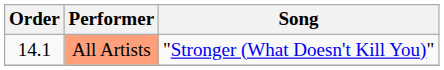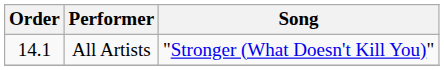(111, 49) lightsalmon background -> (111, 49) no background
